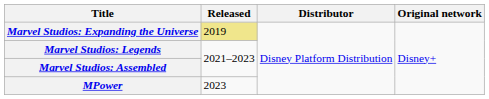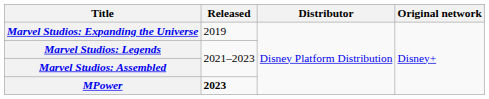(215, 31) khaki background -> (215, 31) no background
(215, 85) normal -> (215, 85) bold
